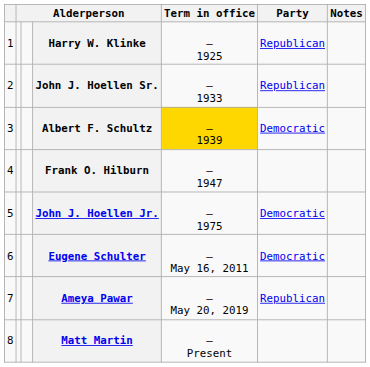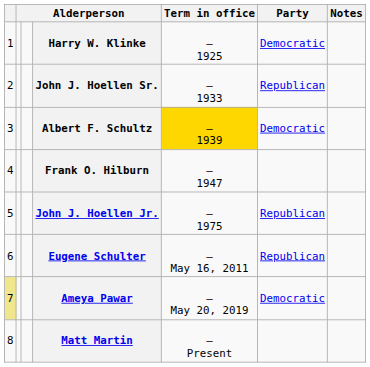(293, 43) Republican -> (293, 43) Democratic
(293, 213) Democratic -> (293, 213) Republican
(293, 256) Democratic -> (293, 256) Republican
(10, 298) no background -> (10, 298) khaki background
(293, 298) Republican -> (293, 298) Democratic
